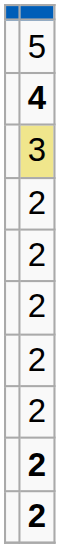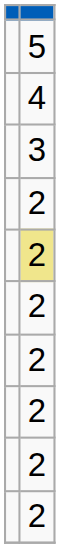(37, 98) bold -> (37, 98) normal
(37, 150) khaki background -> (37, 150) no background
(37, 254) no background -> (37, 254) khaki background
(37, 464) bold -> (37, 464) normal
(37, 516) bold -> (37, 516) normal
